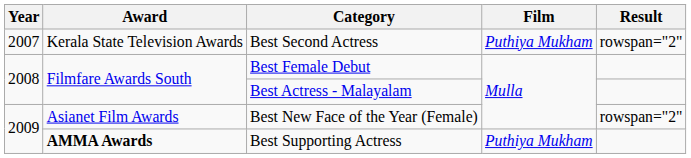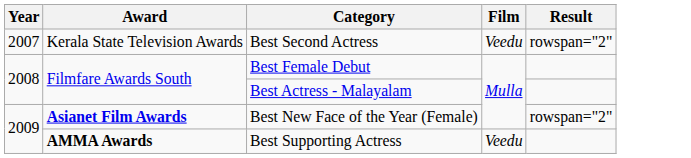(539, 41) Puthiya Mukham -> (504, 41) Veedu
(113, 116) normal -> (117, 116) bold
(539, 141) Puthiya Mukham -> (504, 141) Veedu
